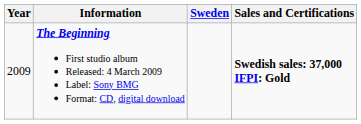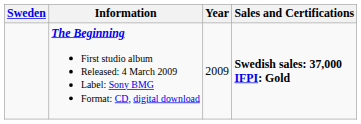columns swapped: (19, 13) <-> (210, 13)
